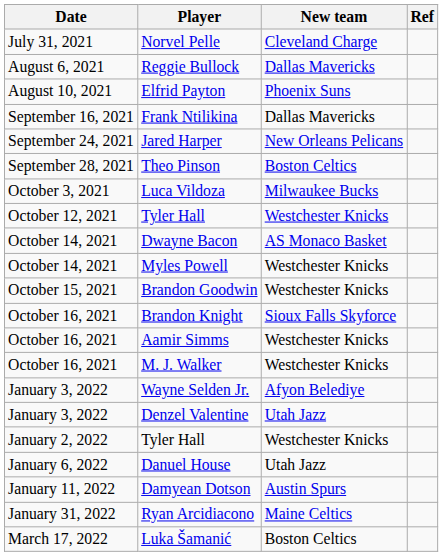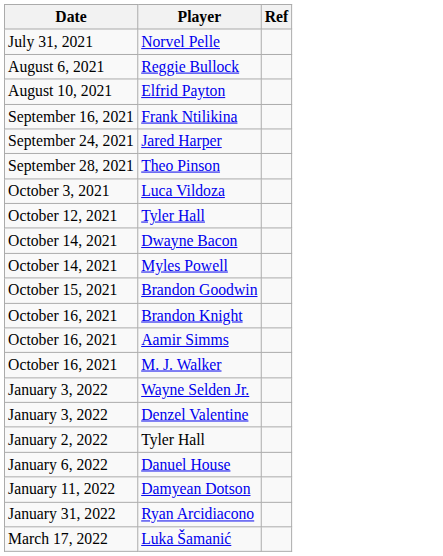- column: (334, 16)
